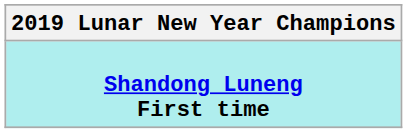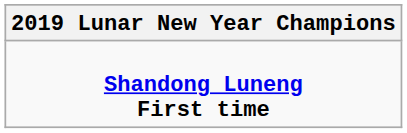(203, 97) paleturquoise background -> (203, 97) no background
